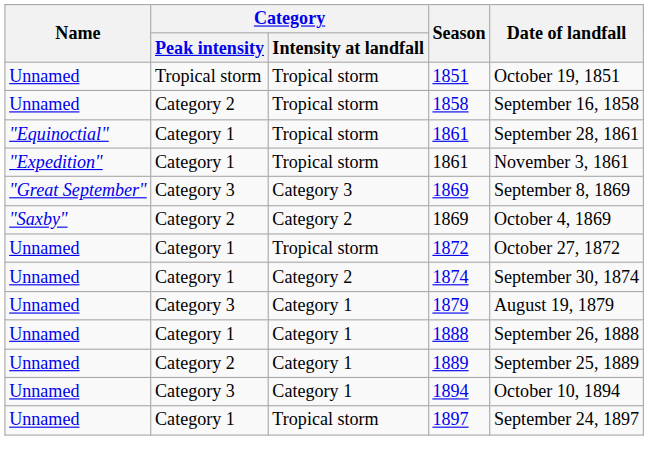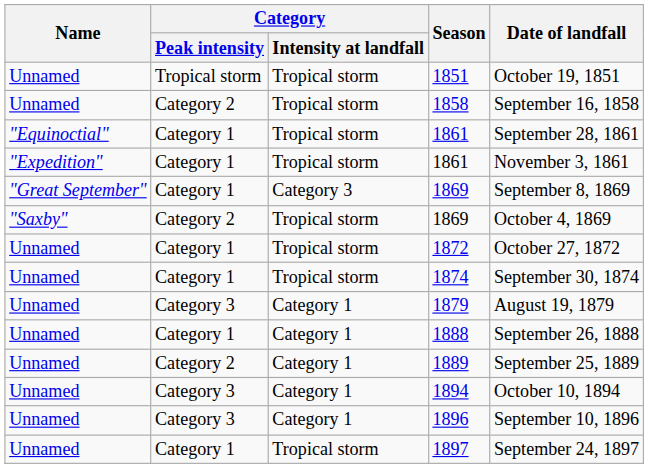(195, 190) Category 3 -> (195, 190) Category 1
(312, 219) Category 2 -> (326, 219) Tropical storm
(312, 276) Category 2 -> (326, 276) Tropical storm
+ row: (44, 420)
